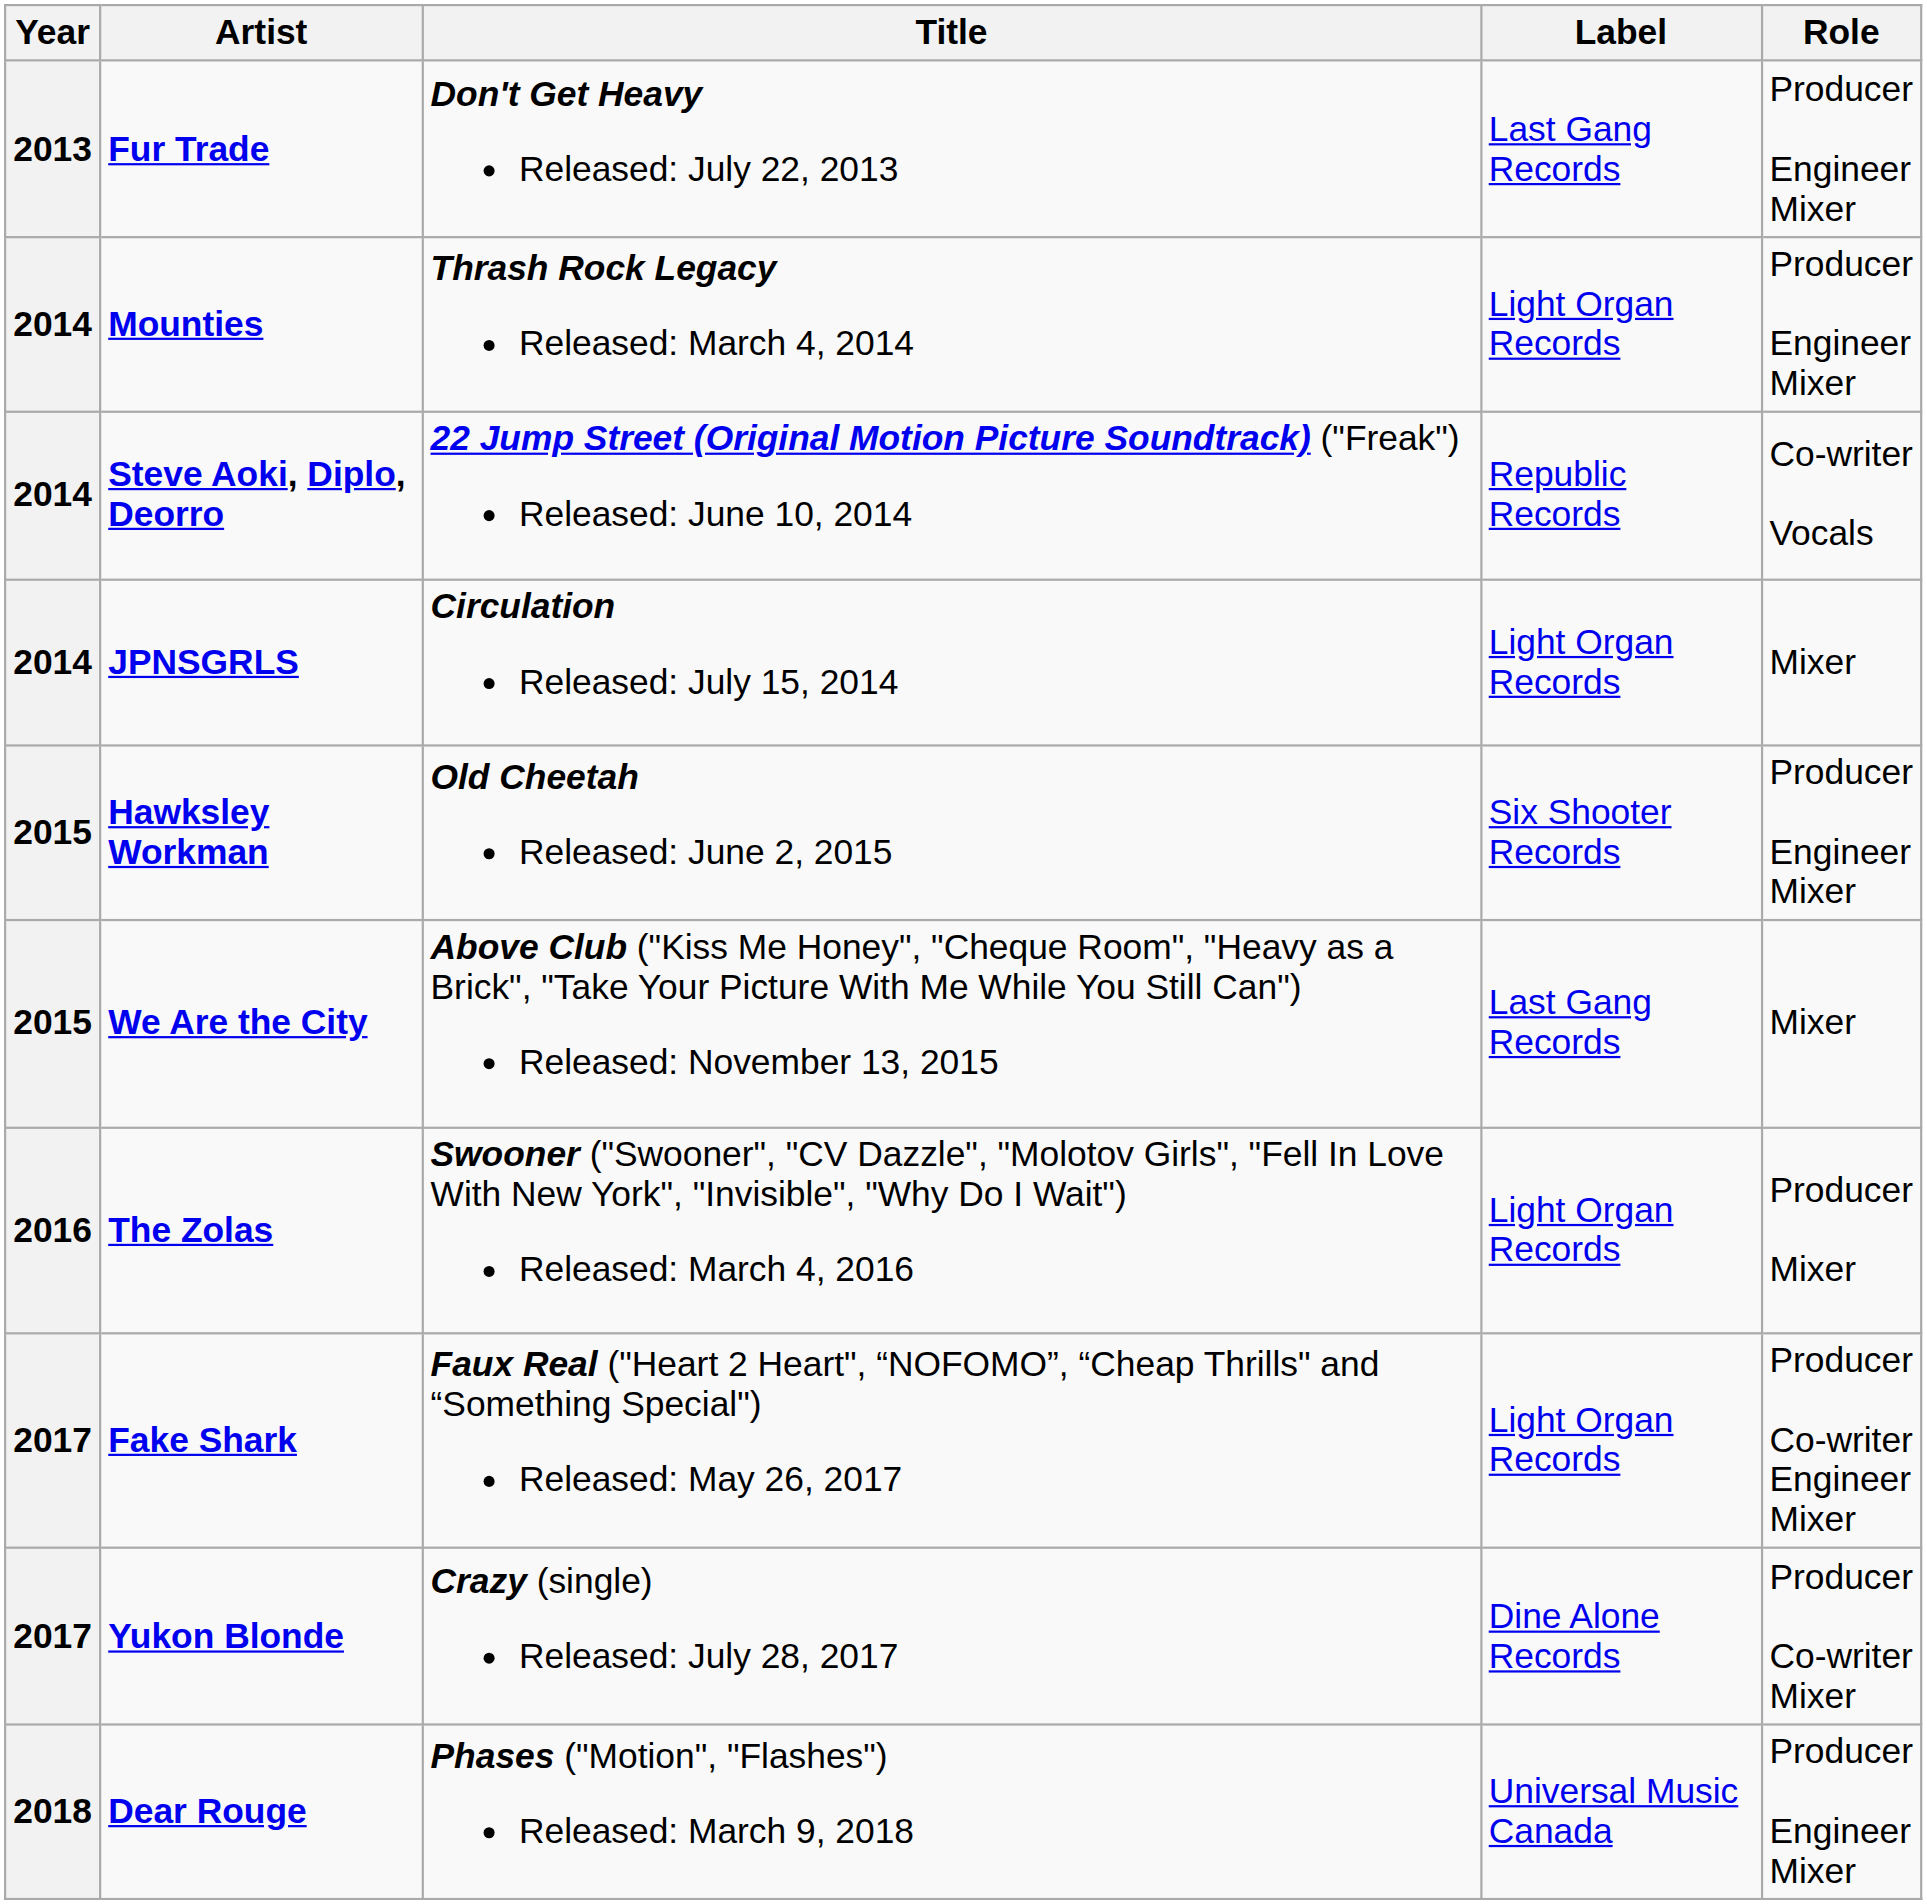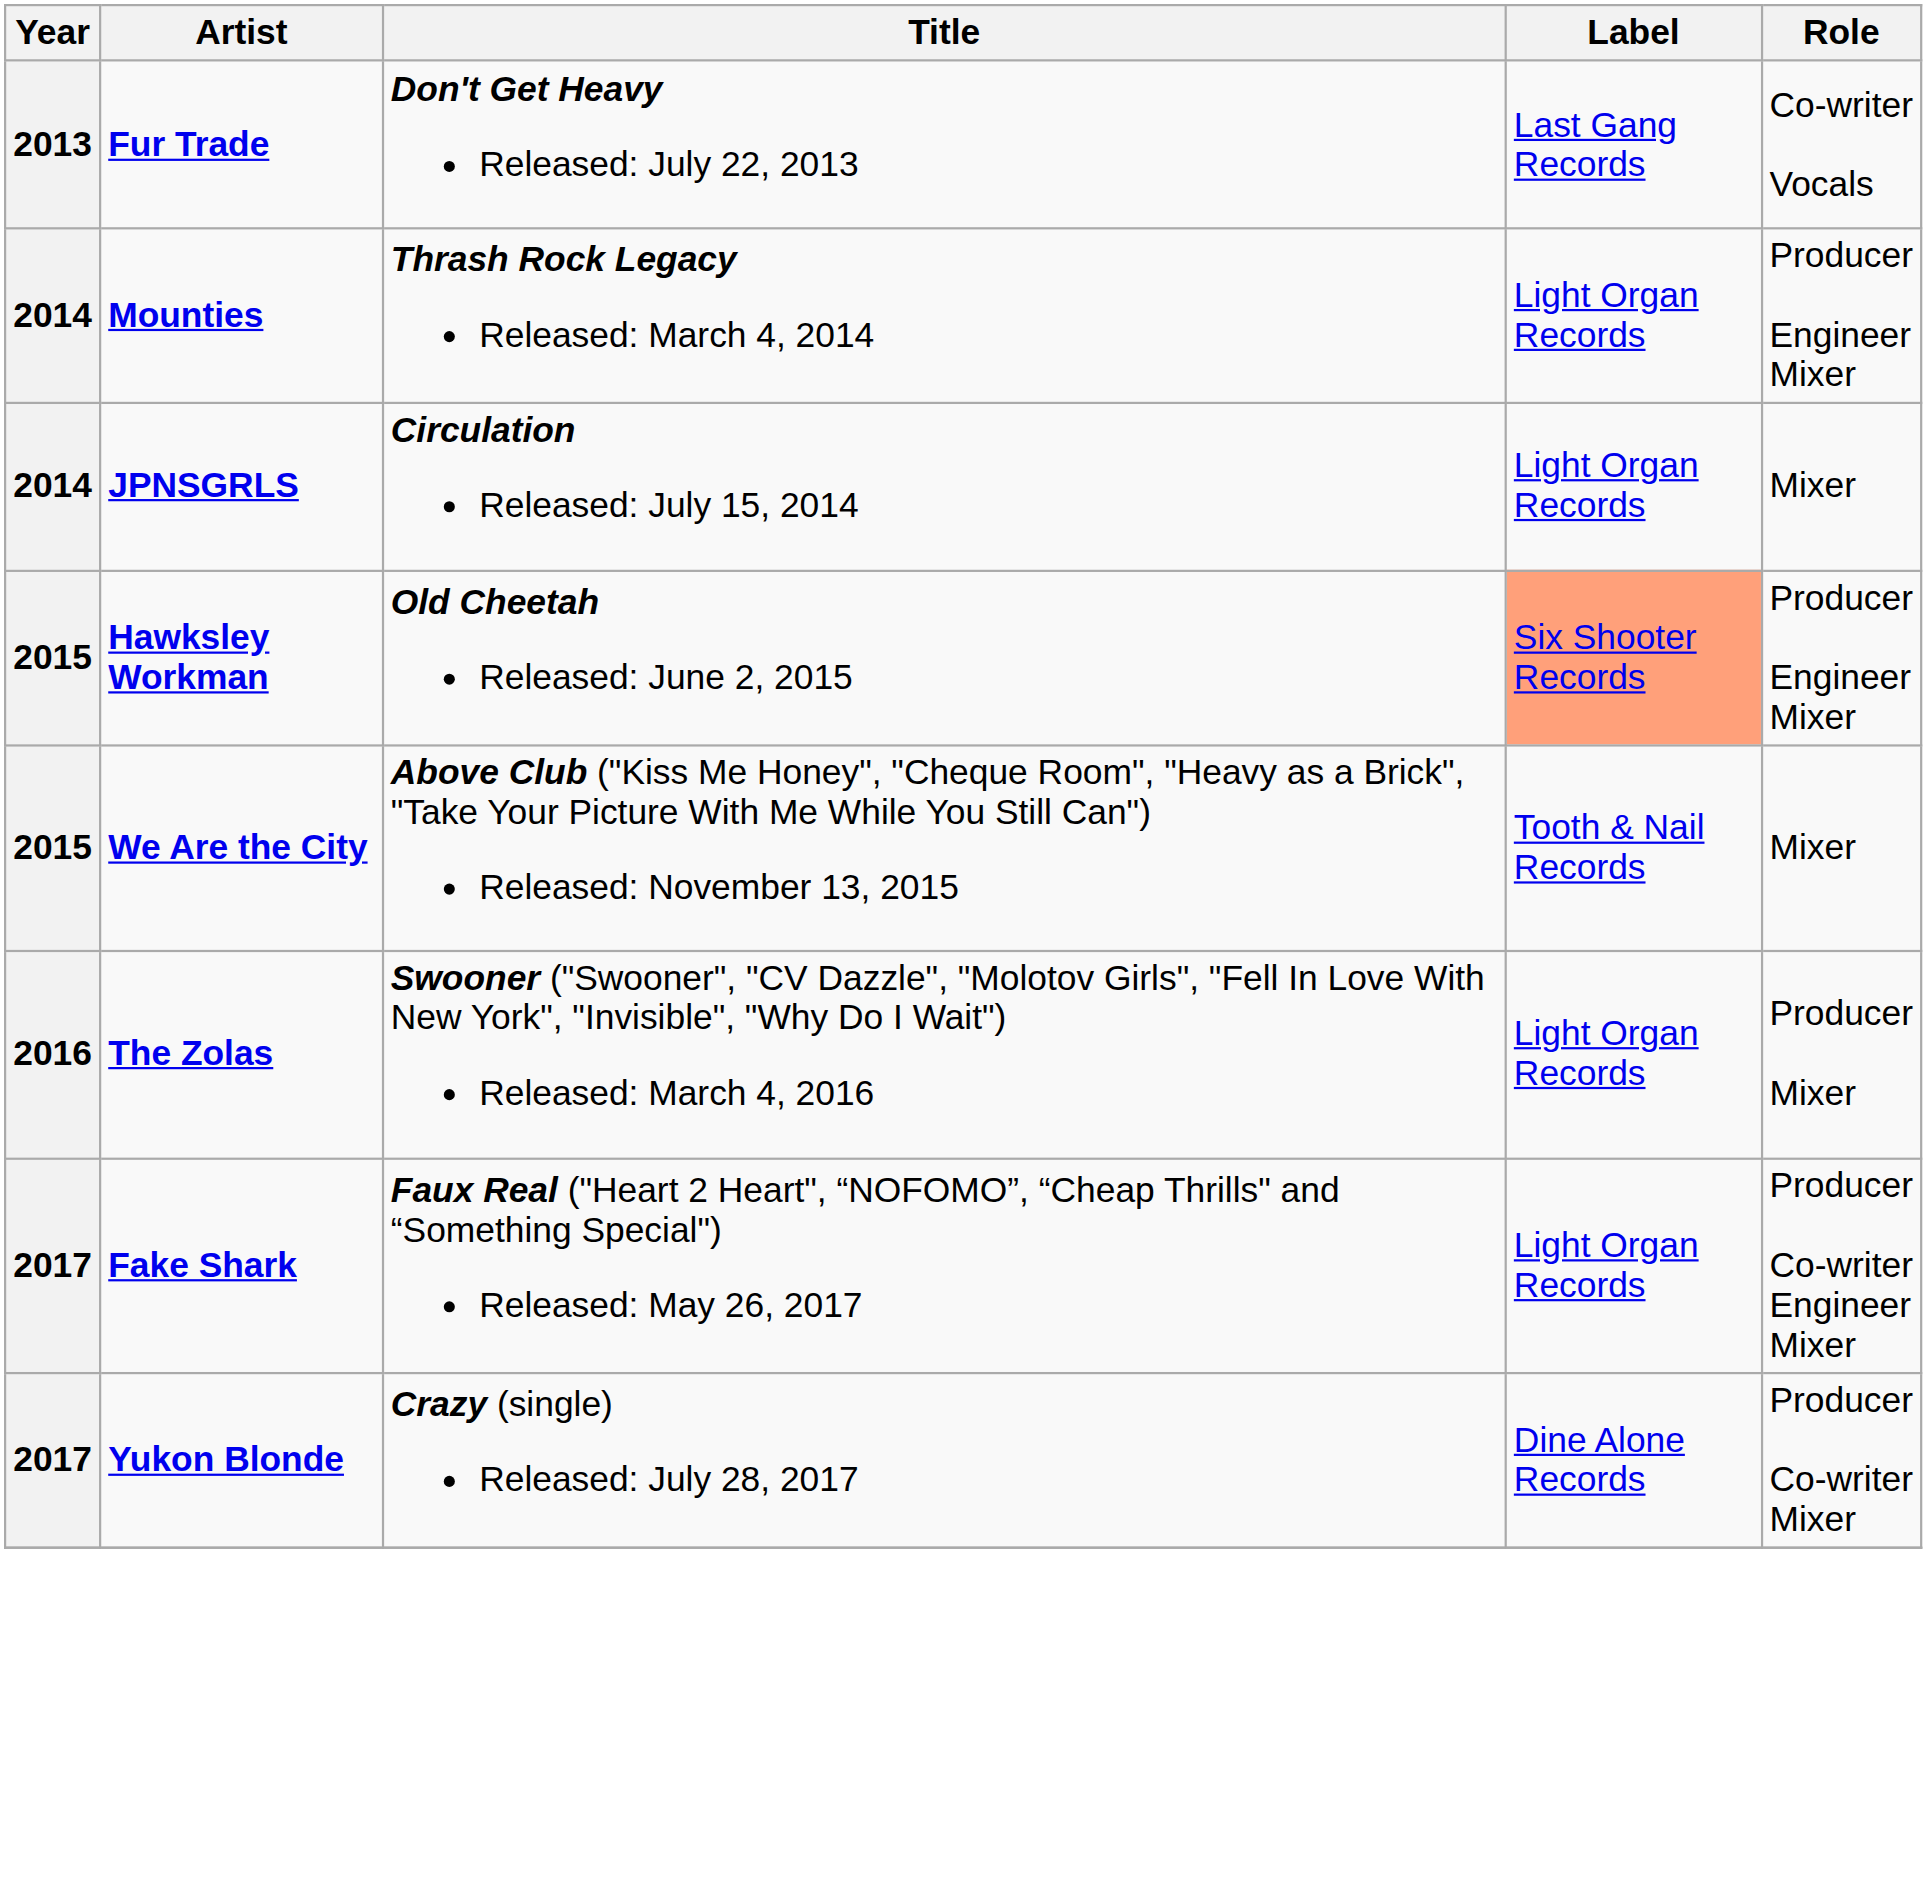(1841, 148) Producer Engineer Mixer -> (1841, 143) Co-writer Vocals
- row: (257, 494)
(1580, 832) no background -> (1605, 656) lightsalmon background
(1570, 1023) Last Gang Records -> (1609, 847) Tooth & Nail Records
- row: (207, 1811)
